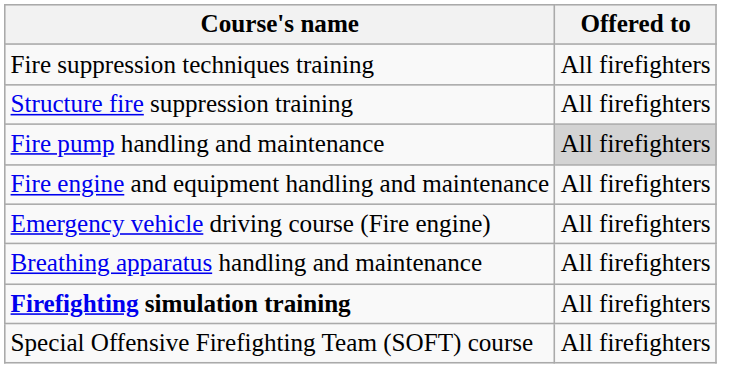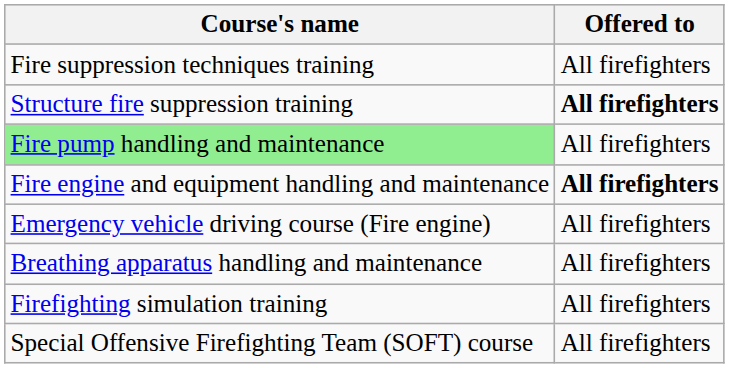(636, 104) normal -> (640, 104) bold
(198, 143) no background -> (198, 143) lightgreen background
(636, 143) lightgrey background -> (636, 143) no background
(636, 183) normal -> (640, 183) bold
(181, 303) bold -> (169, 303) normal
